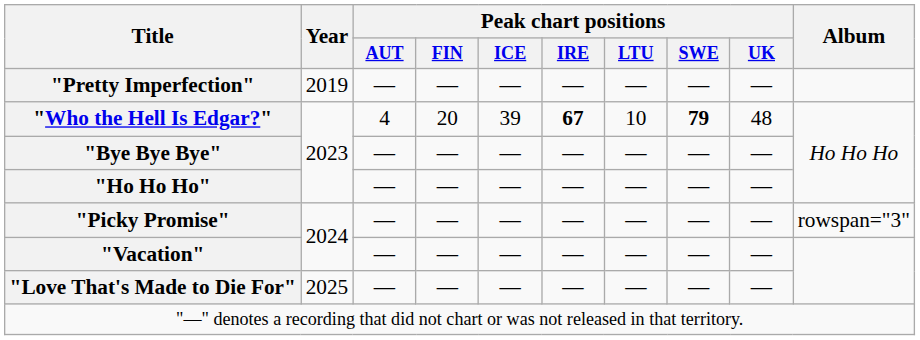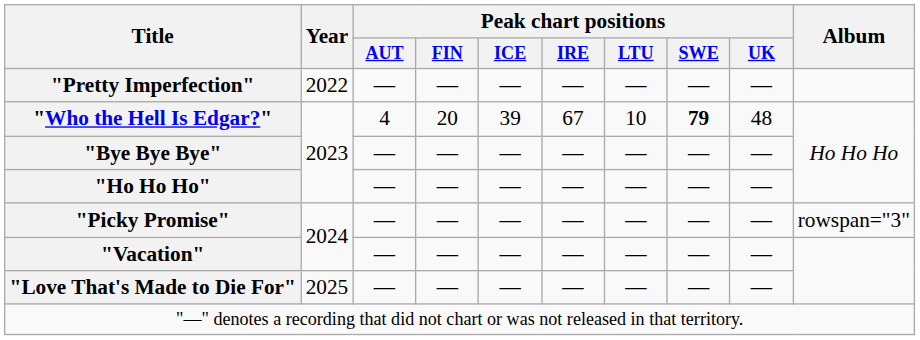(327, 84) 2019 -> (327, 84) 2022
(573, 118) bold -> (573, 118) normal
